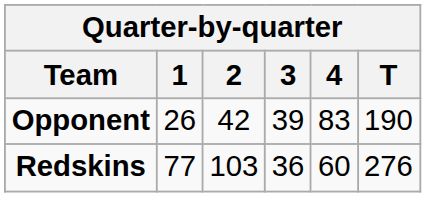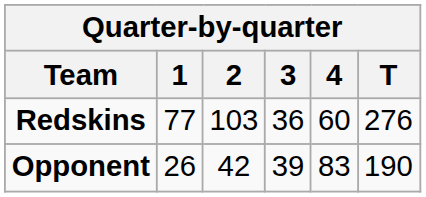rows swapped: (81, 167) <-> (81, 120)
